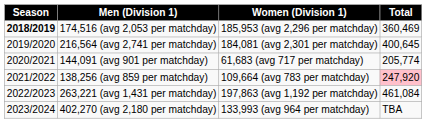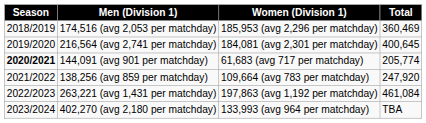(31, 28) bold -> (31, 28) normal
(31, 61) normal -> (31, 61) bold
(401, 77) pink background -> (401, 77) no background
